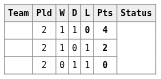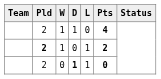(87, 30) bold -> (87, 30) normal
(44, 48) normal -> (44, 48) bold
(75, 65) normal -> (75, 65) bold
